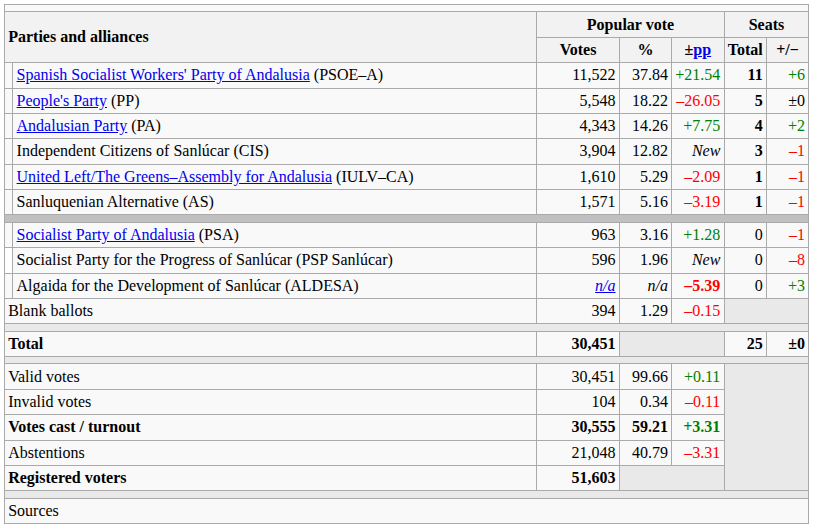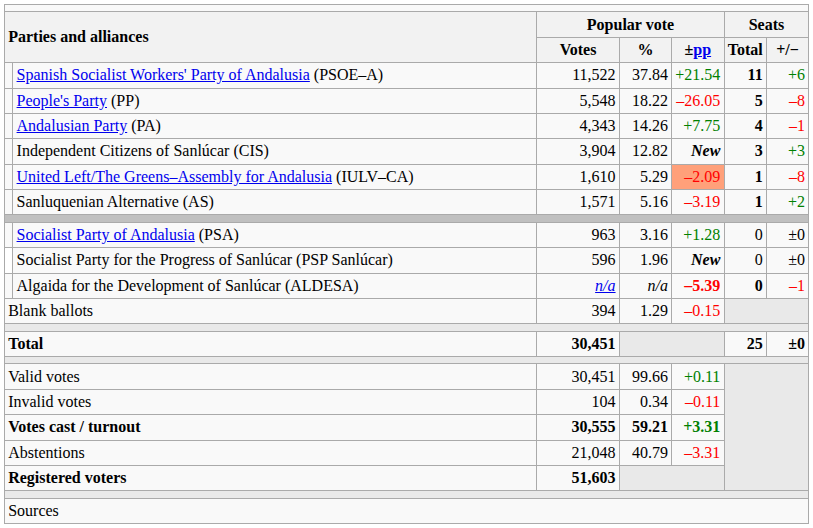(797, 100) ±0 -> (797, 100) –8
(797, 126) +2 -> (797, 126) –1
(706, 151) normal -> (706, 151) bold
(797, 151) –1 -> (797, 151) +3
(702, 176) no background -> (702, 176) lightsalmon background
(797, 176) –1 -> (797, 176) –8
(797, 202) –1 -> (797, 202) +2
(797, 234) –1 -> (797, 234) ±0
(706, 260) normal -> (706, 260) bold
(797, 260) –8 -> (797, 260) ±0
(759, 285) normal -> (759, 285) bold
(797, 285) +3 -> (797, 285) –1
